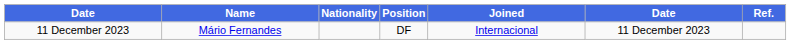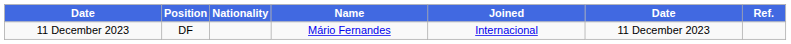columns swapped: (404, 13) <-> (240, 13)
